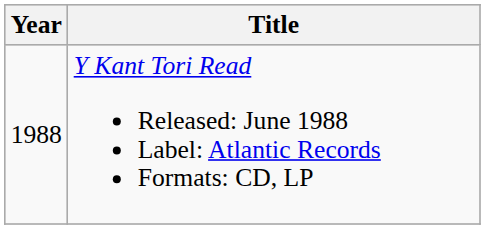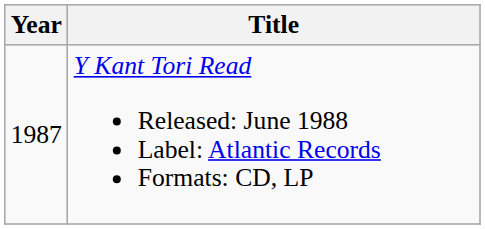(36, 134) 1988 -> (36, 134) 1987
